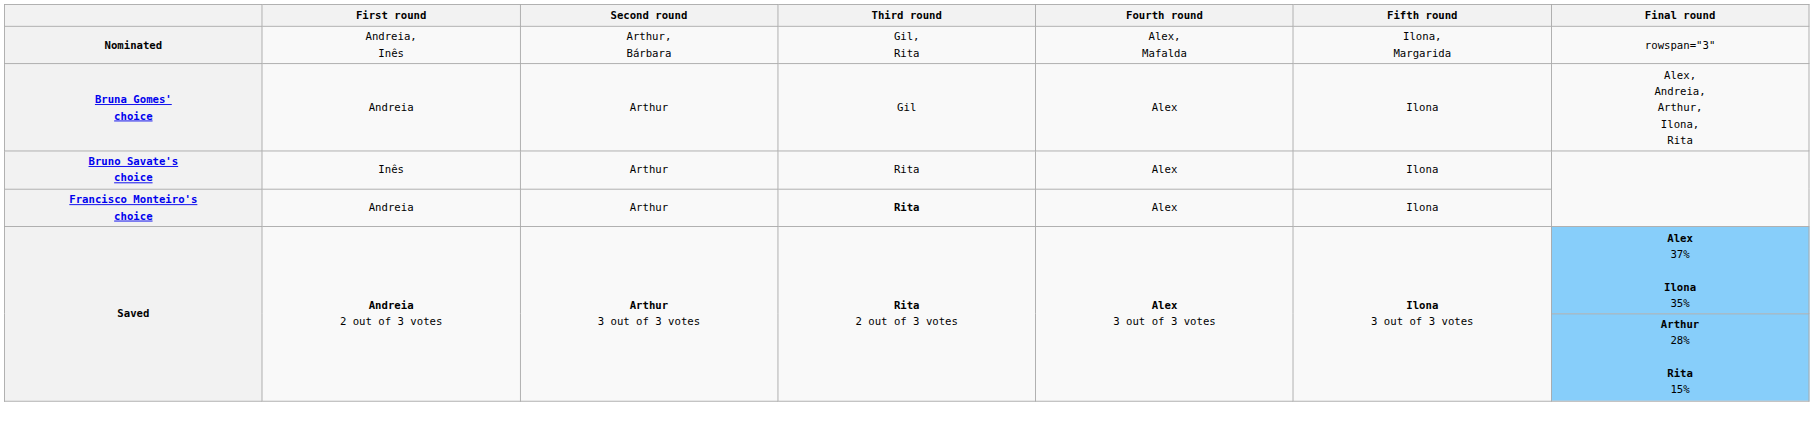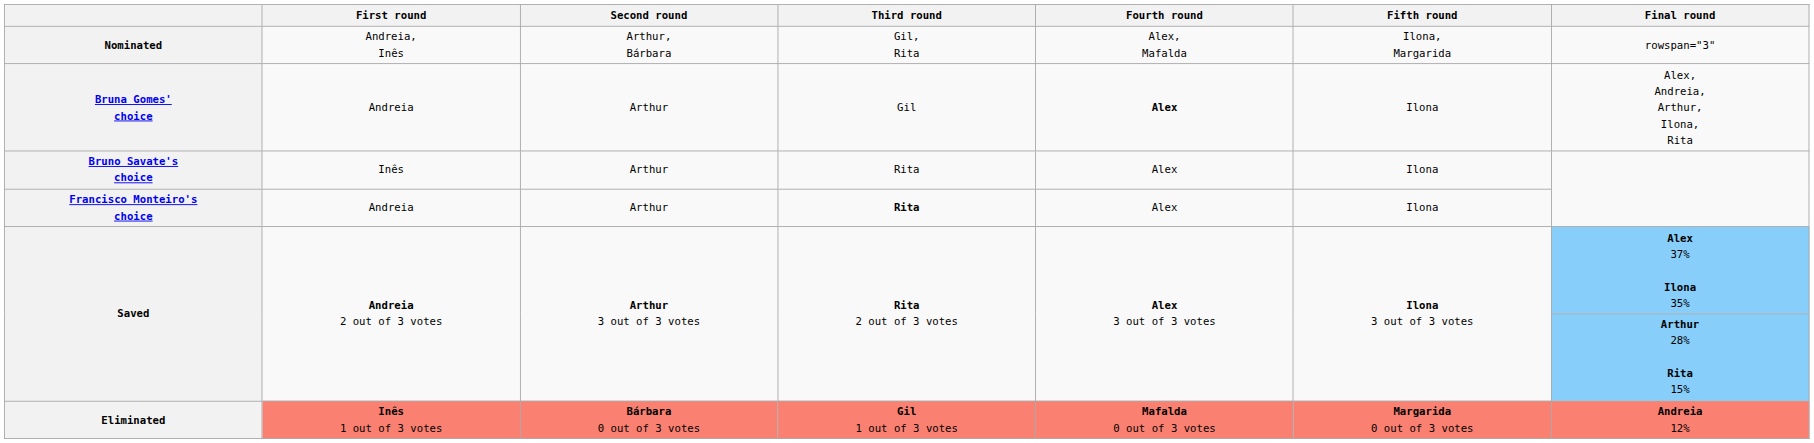(1164, 107) normal -> (1164, 107) bold
+ row: (133, 419)
